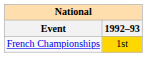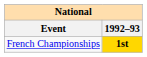(122, 44) normal -> (122, 44) bold
